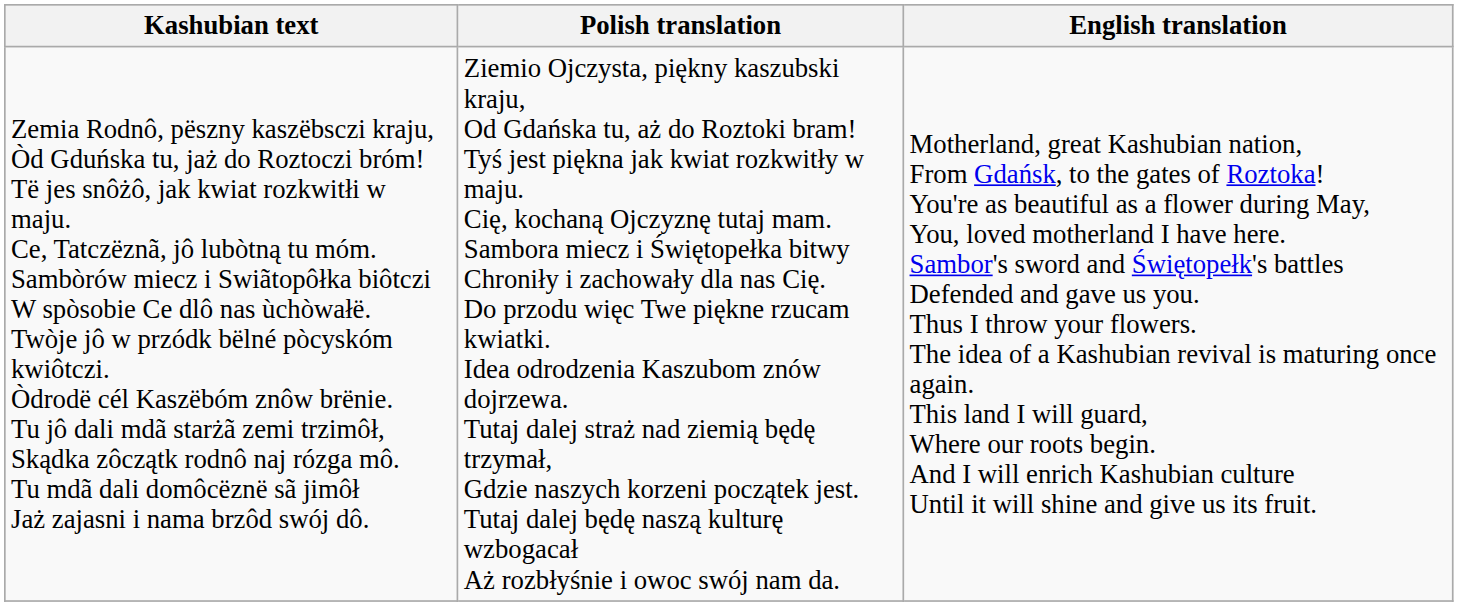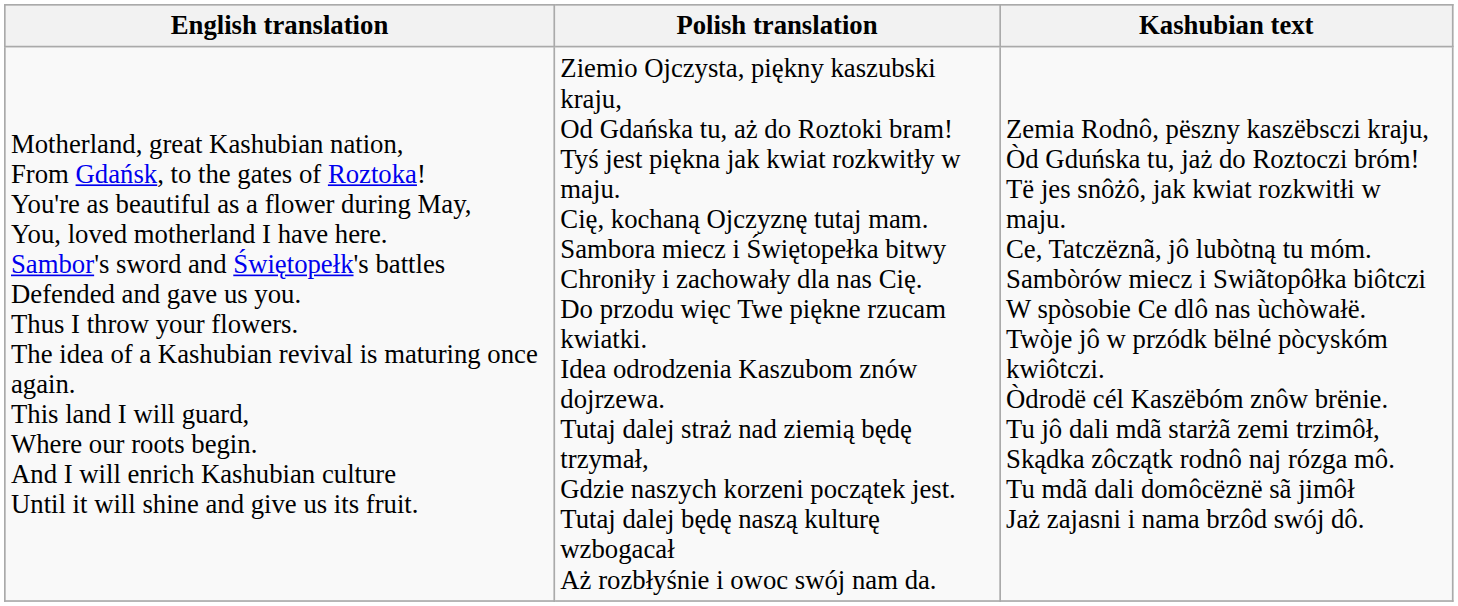columns swapped: (231, 25) <-> (1178, 25)
